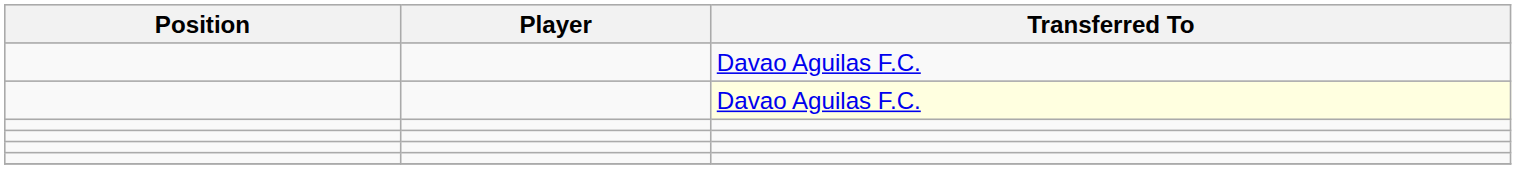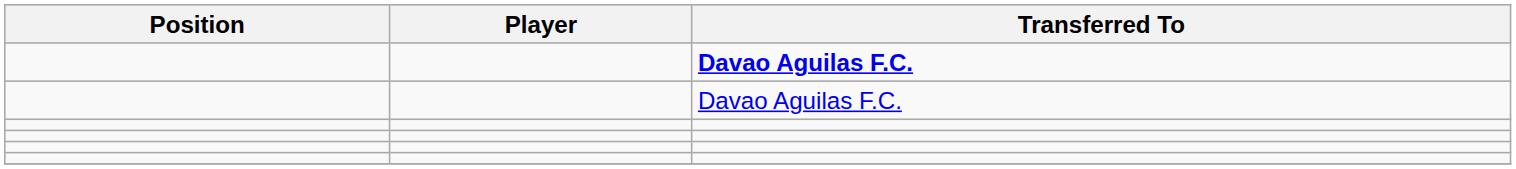(819, 62) normal -> (805, 62) bold
(819, 101) lightyellow background -> (800, 101) no background
